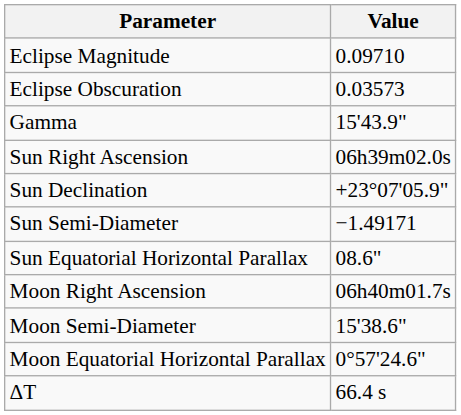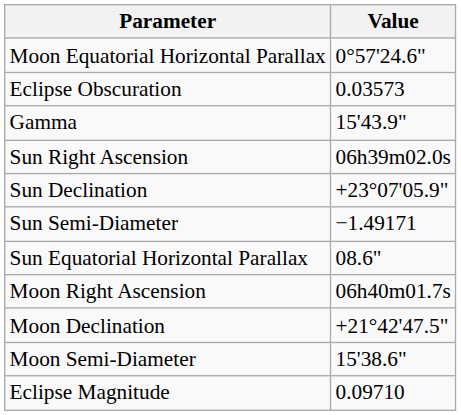rows swapped: (90, 55) <-> (168, 358)
+ row: (87, 325)
- row: (23, 392)
